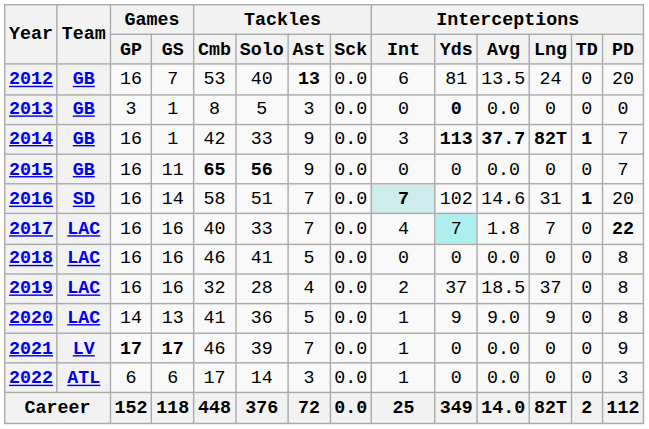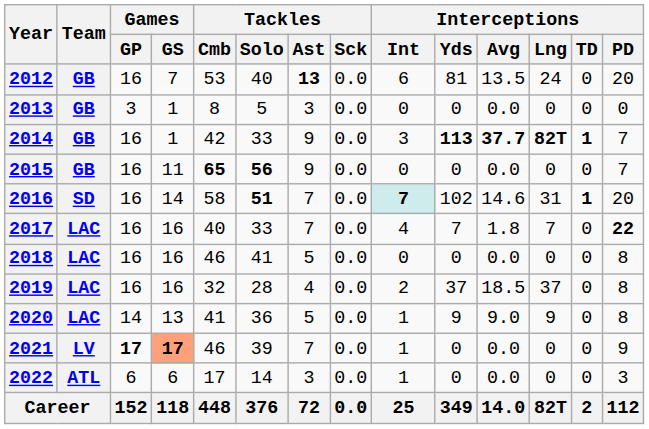(456, 109) bold -> (456, 109) normal
(262, 199) normal -> (262, 199) bold
(456, 229) paleturquoise background -> (456, 229) no background
(173, 348) no background -> (173, 348) lightsalmon background
